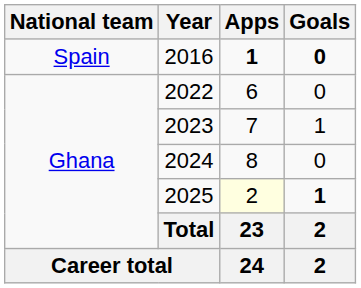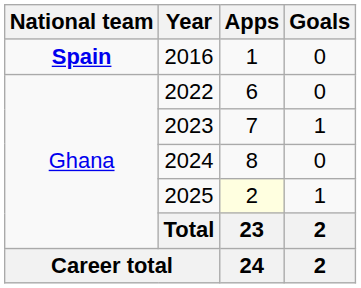(82, 56) normal -> (82, 56) bold
(252, 56) bold -> (252, 56) normal
(320, 56) bold -> (320, 56) normal
(320, 195) bold -> (320, 195) normal
